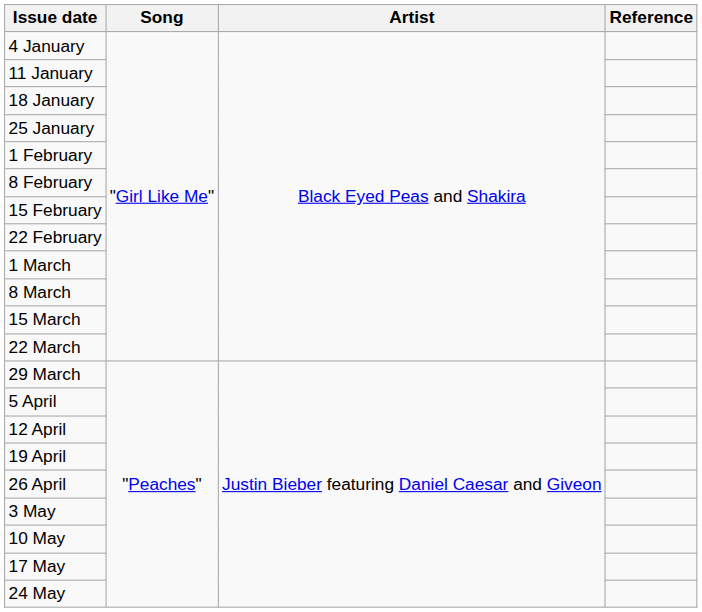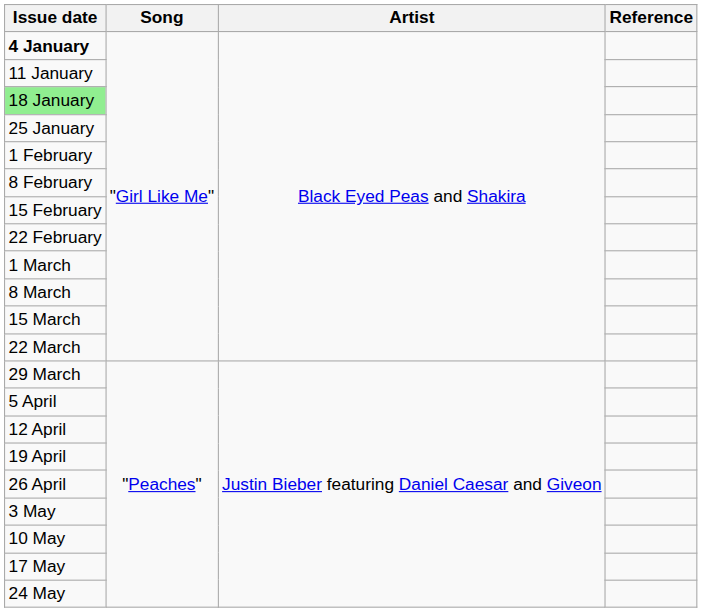(46, 45) normal -> (49, 45) bold
(51, 100) no background -> (51, 100) lightgreen background
